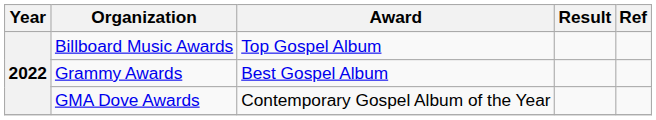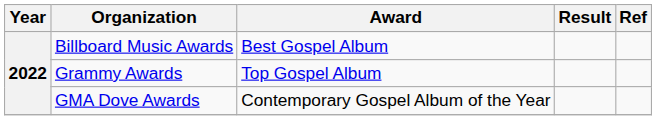(311, 45) Top Gospel Album -> (315, 45) Best Gospel Album
(315, 73) Best Gospel Album -> (311, 73) Top Gospel Album
